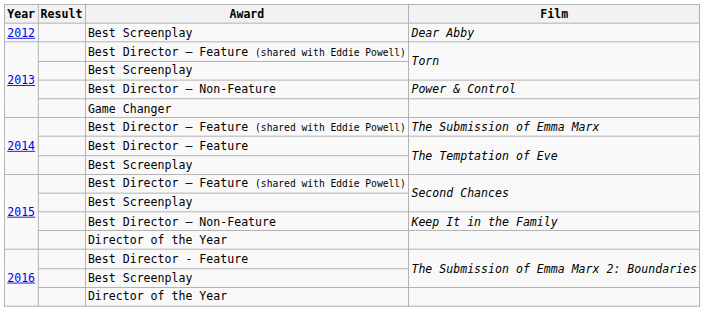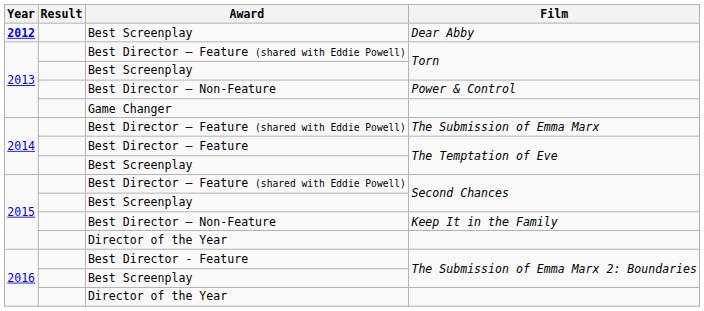(21, 33) normal -> (21, 33) bold
